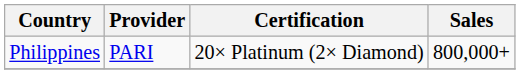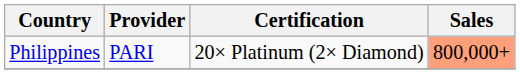(471, 52) no background -> (471, 52) lightsalmon background
